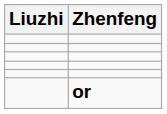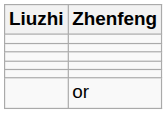(82, 92) bold -> (81, 92) normal
